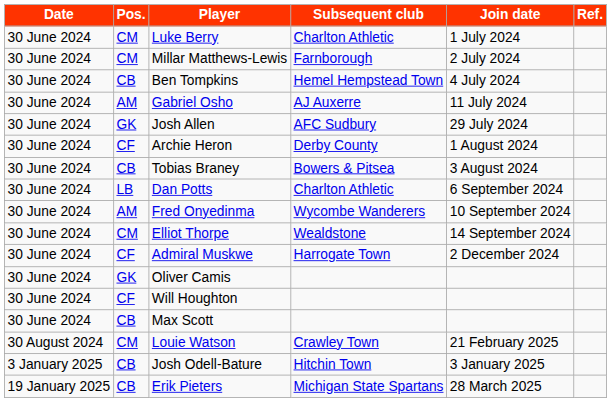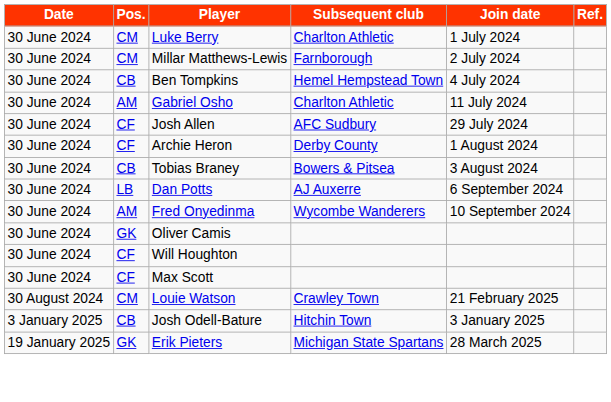(327, 102) AJ Auxerre -> (344, 102) Charlton Athletic
(126, 124) GK -> (126, 124) CF
(344, 189) Charlton Athletic -> (327, 189) AJ Auxerre
- row: (190, 233)
- row: (202, 255)
(126, 320) CB -> (126, 277) CF
(126, 386) CB -> (126, 342) GK
